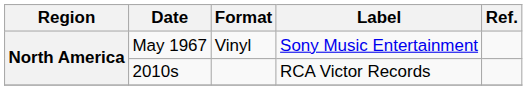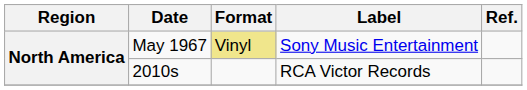(233, 44) no background -> (233, 44) khaki background
